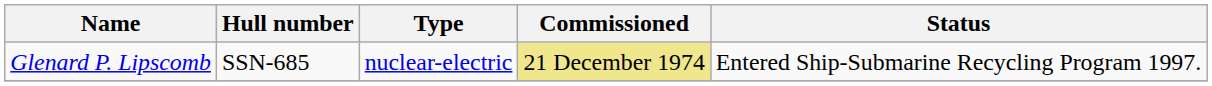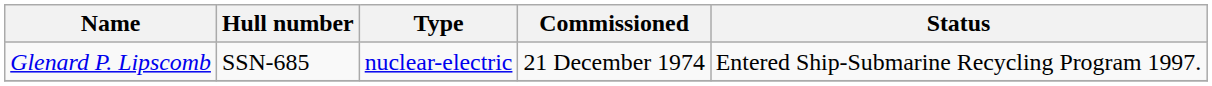(614, 61) khaki background -> (614, 61) no background
